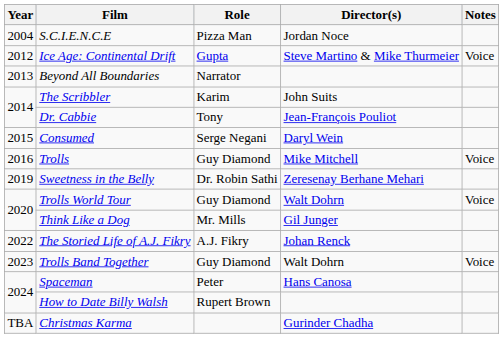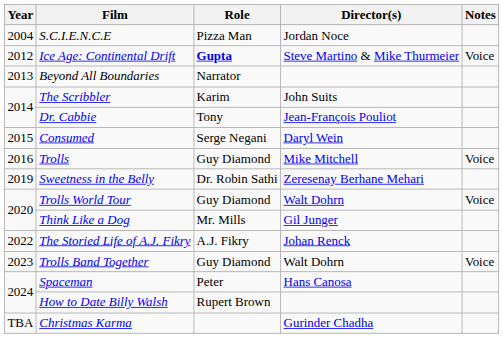(212, 55) normal -> (214, 55) bold
